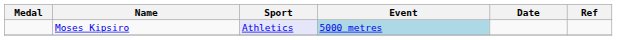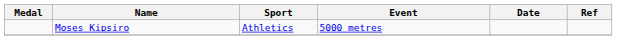(268, 28) lavender background -> (268, 28) no background
(351, 28) lightblue background -> (351, 28) no background
